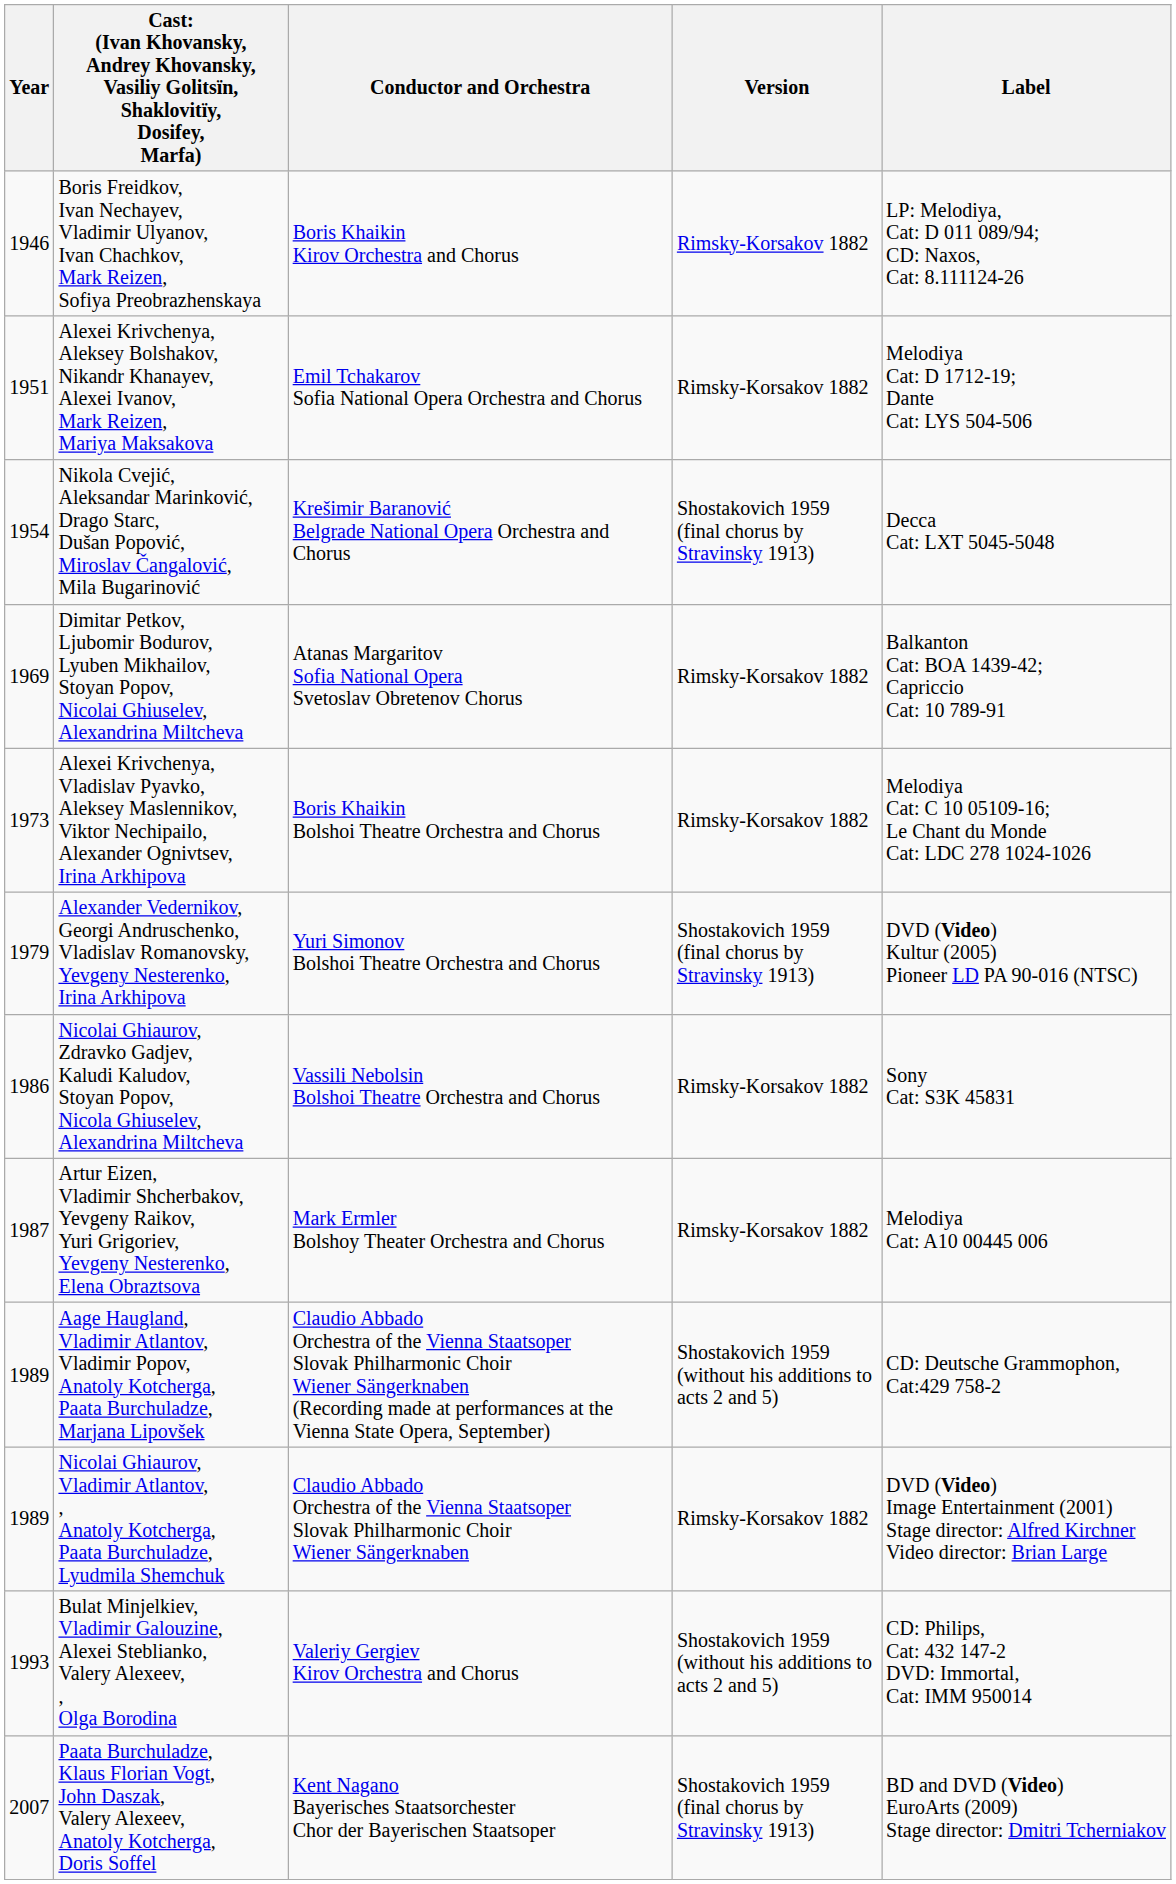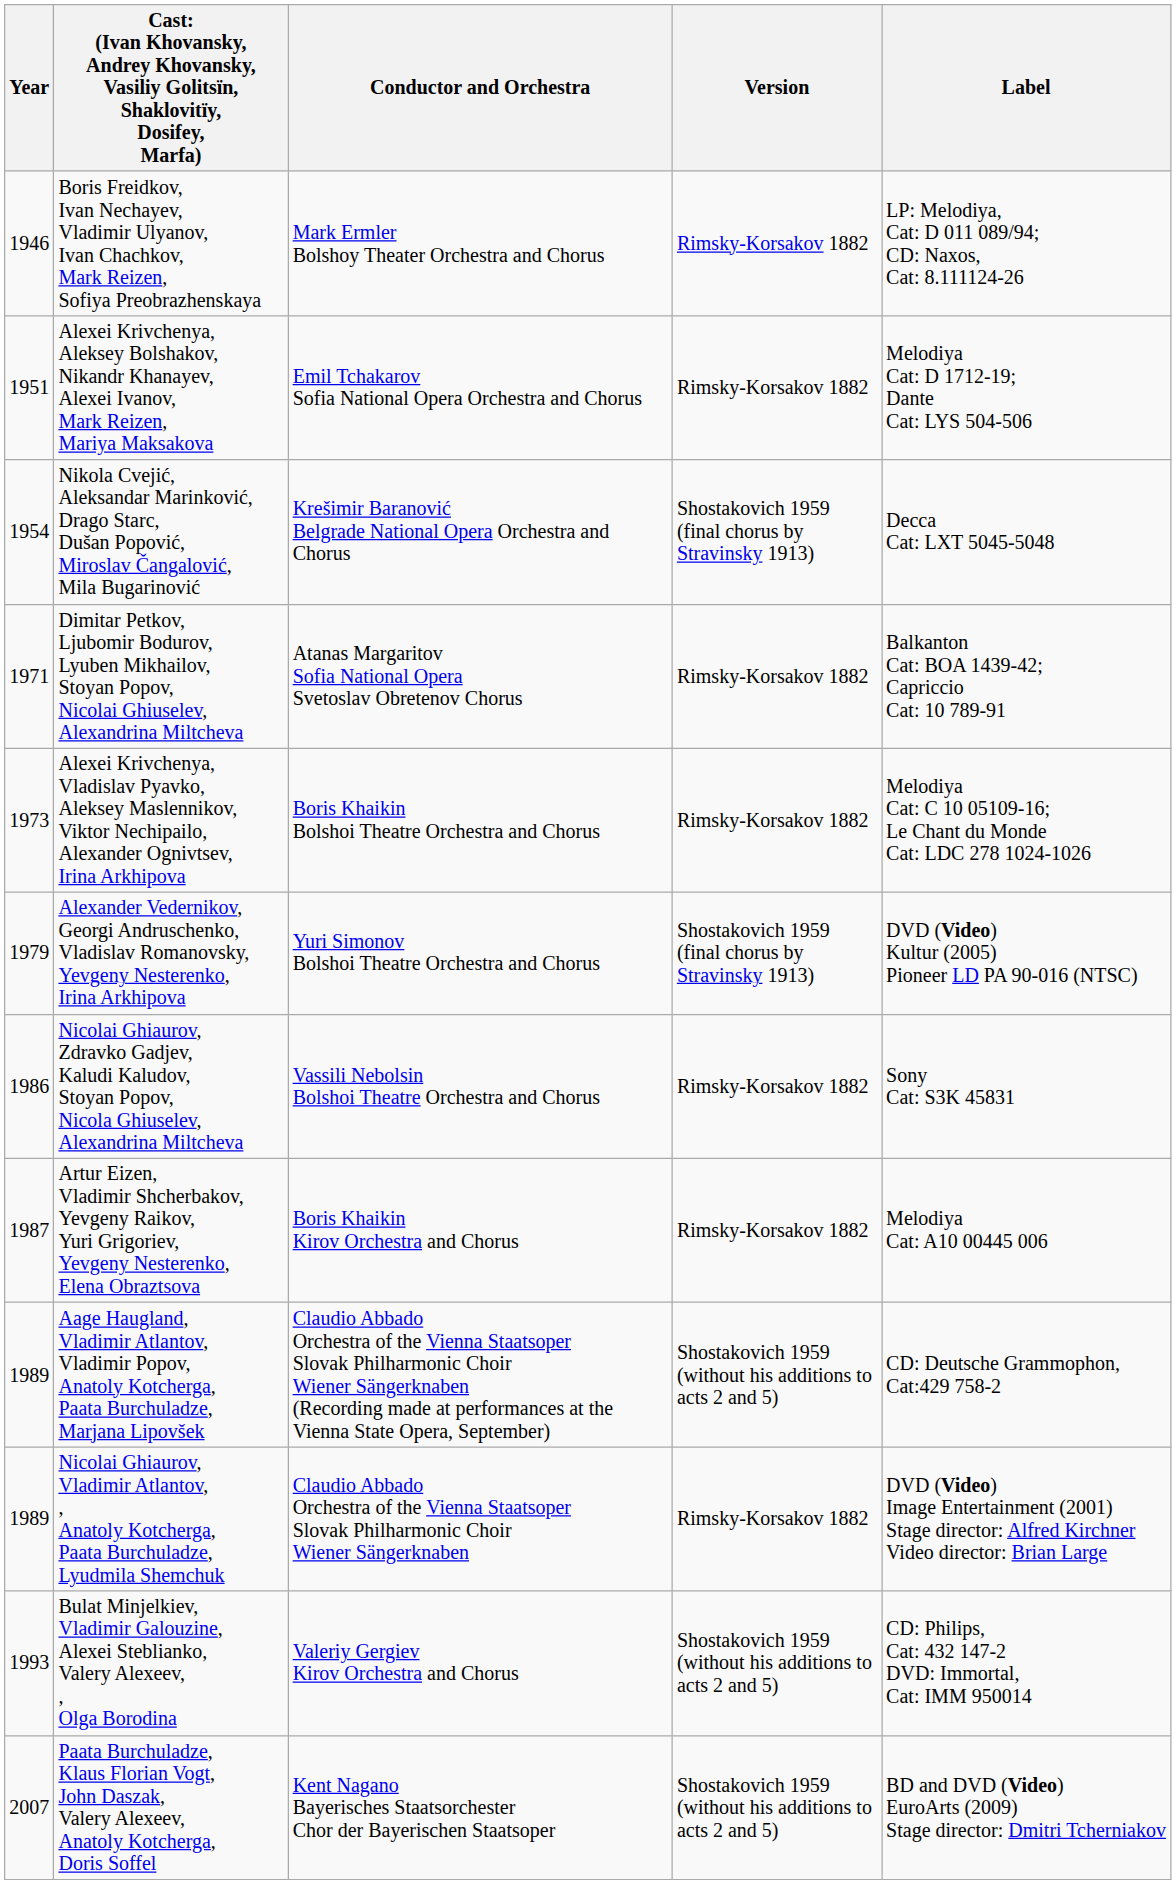(406, 243) Boris Khaikin Kirov Orchestra and Chorus -> (449, 243) Mark Ermler Bolshoy Theater Orchestra and Chorus
(29, 675) 1969 -> (29, 675) 1971
(449, 1230) Mark Ermler Bolshoy Theater Orchestra and Chorus -> (406, 1230) Boris Khaikin Kirov Orchestra and Chorus
(753, 1807) Shostakovich 1959 (final chorus by Stravinsky 1913) -> (774, 1807) Shostakovich 1959 (without his additions to acts 2 and 5)
